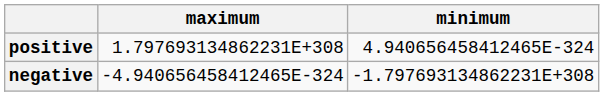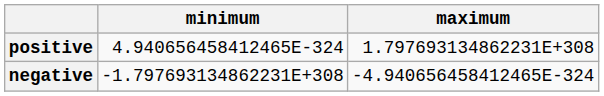columns swapped: (223, 19) <-> (473, 19)
